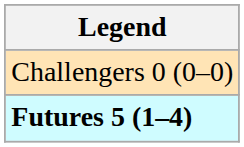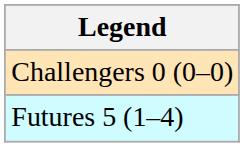(102, 117) bold -> (97, 117) normal
